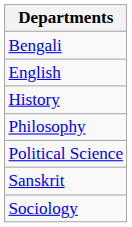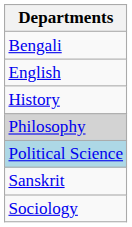(47, 126) no background -> (47, 126) lightgrey background
(66, 153) no background -> (66, 153) lightblue background
